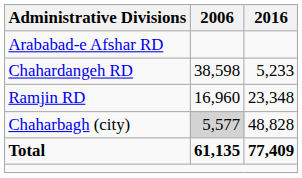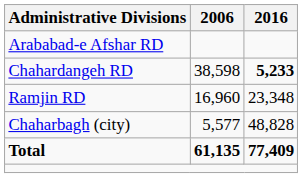(275, 71) normal -> (275, 71) bold
(221, 124) lightgrey background -> (221, 124) no background
